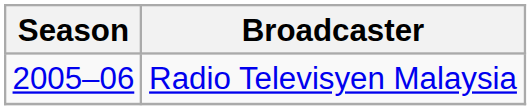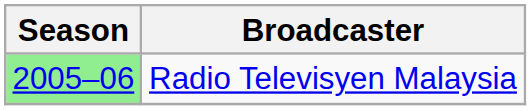(73, 79) no background -> (73, 79) lightgreen background
